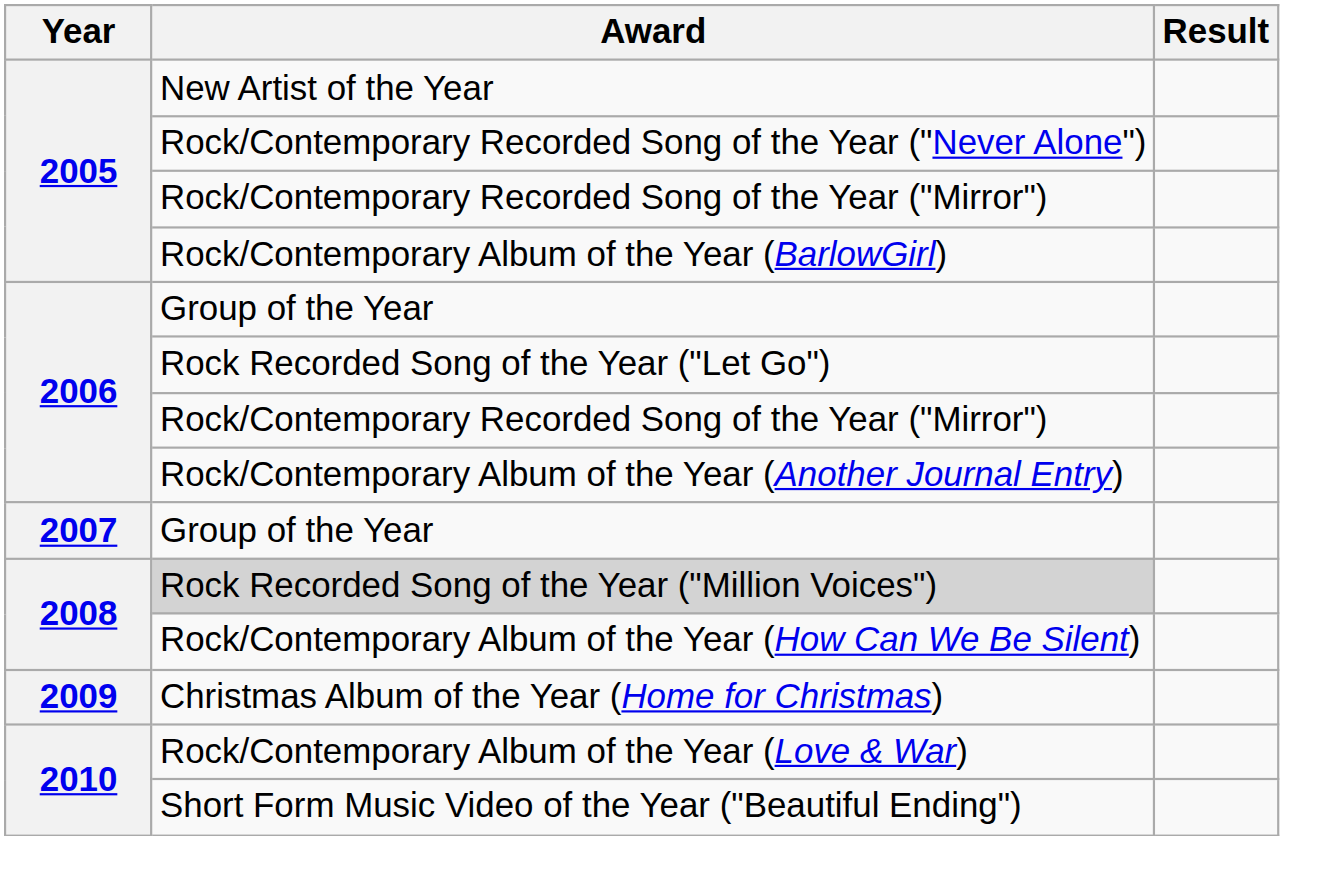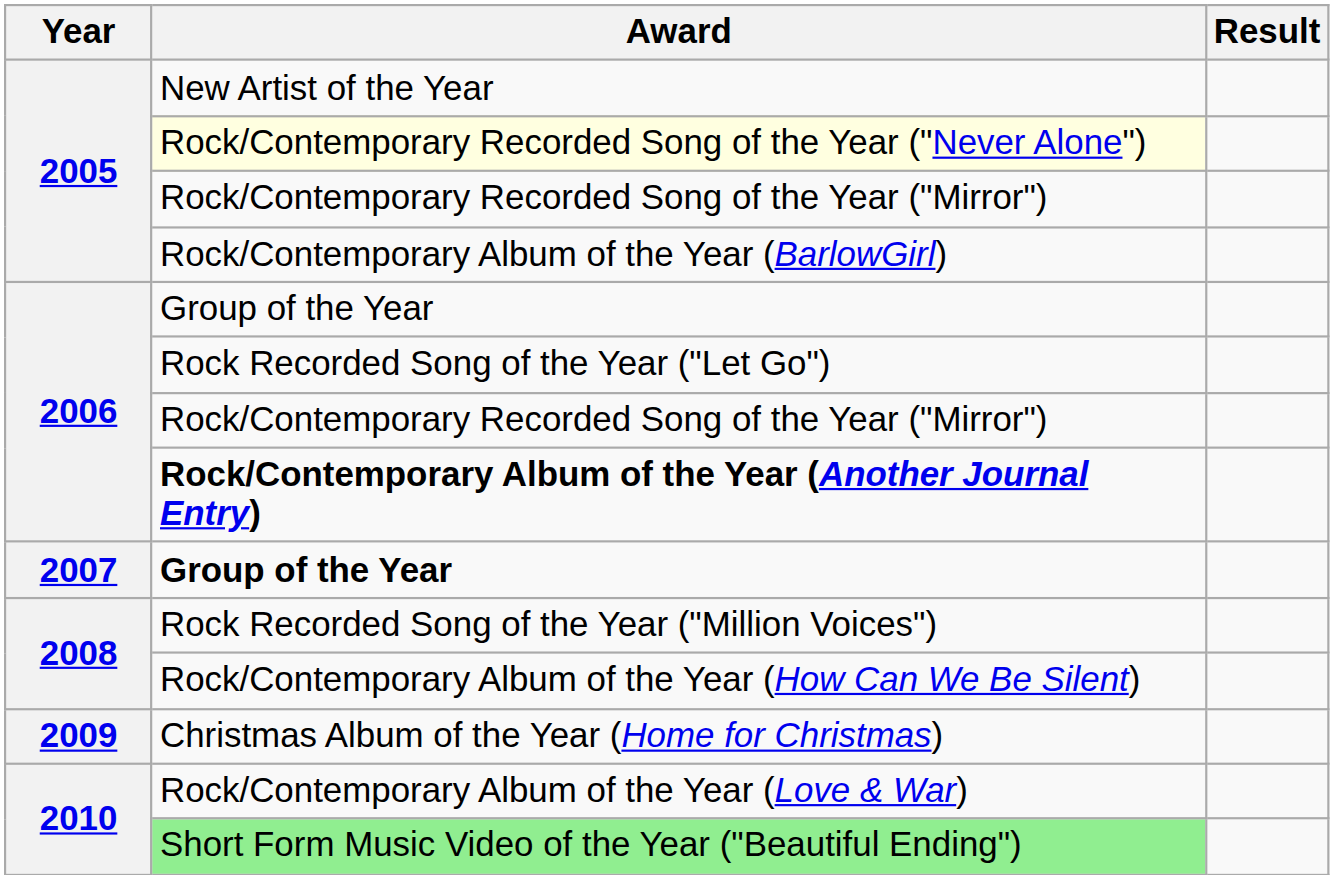(653, 142) no background -> (653, 142) lightyellow background
(642, 474) normal -> (624, 494) bold
(297, 530) normal -> (306, 569) bold
(549, 585) lightgrey background -> (549, 624) no background
(591, 806) no background -> (591, 845) lightgreen background
